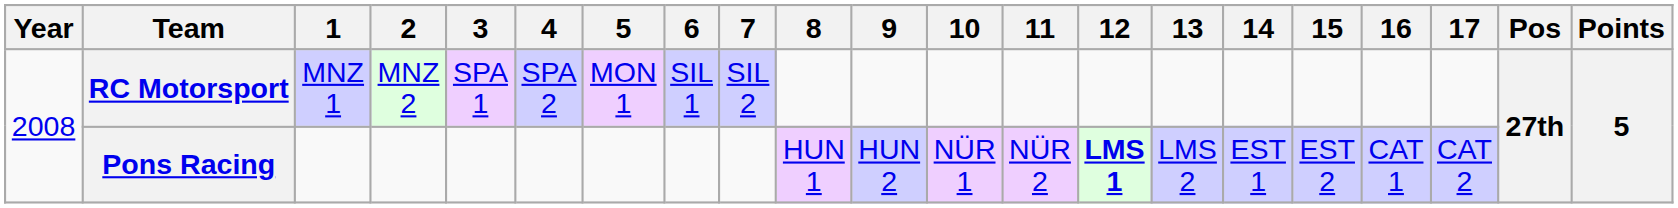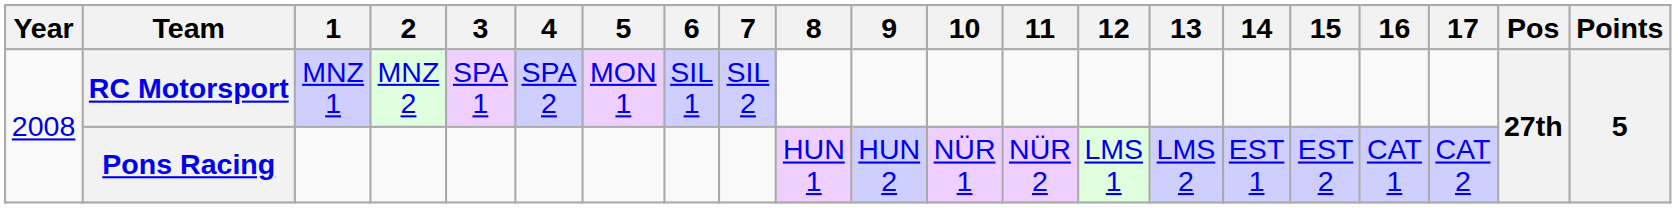(1115, 164) bold -> (1114, 164) normal
